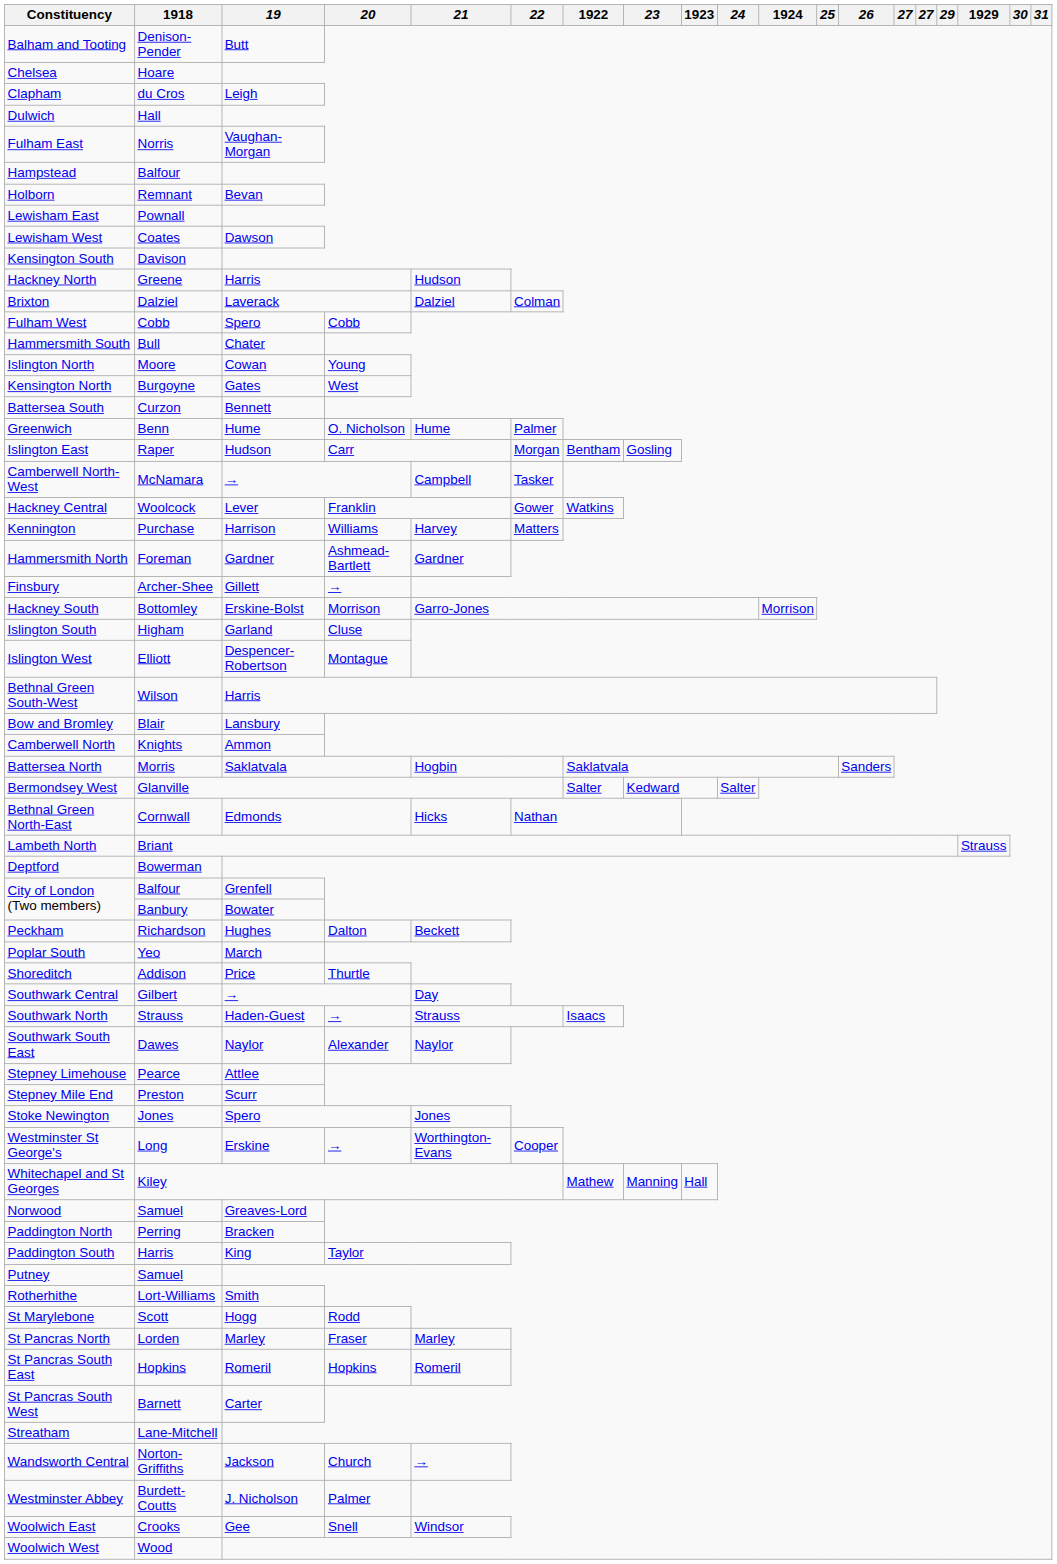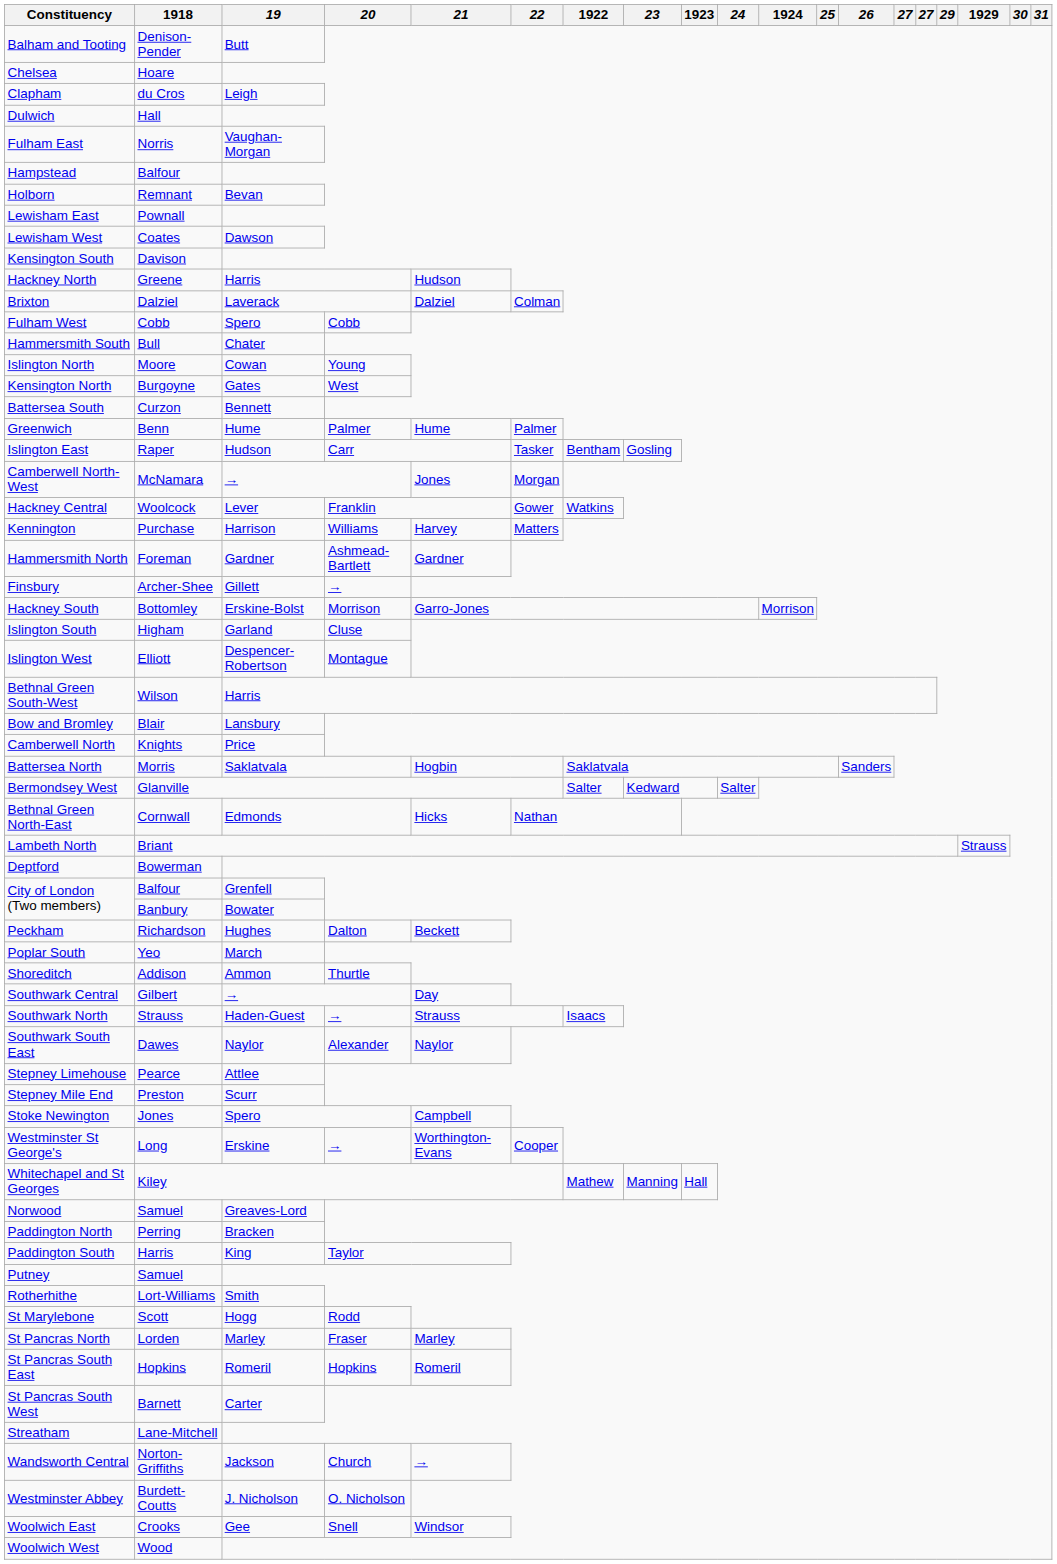(366, 429) O. Nicholson -> (349, 429) Palmer
(537, 450) Morgan -> (534, 450) Tasker
(443, 479) Campbell -> (432, 479) Jones
(534, 479) Tasker -> (537, 479) Morgan
(248, 745) Ammon -> (240, 745) Price
(240, 973) Price -> (248, 973) Ammon
(432, 1116) Jones -> (443, 1116) Campbell
(349, 1498) Palmer -> (366, 1498) O. Nicholson
